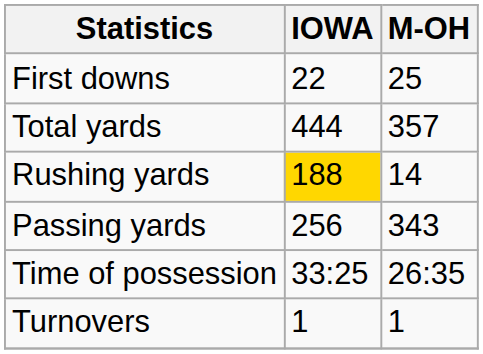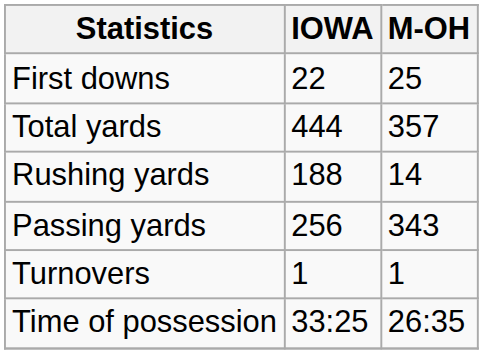(317, 175) gold background -> (317, 175) no background
rows swapped: (81, 322) <-> (145, 273)
